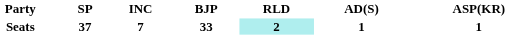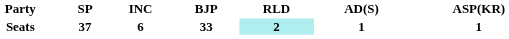(141, 26) 7 -> (141, 26) 6
